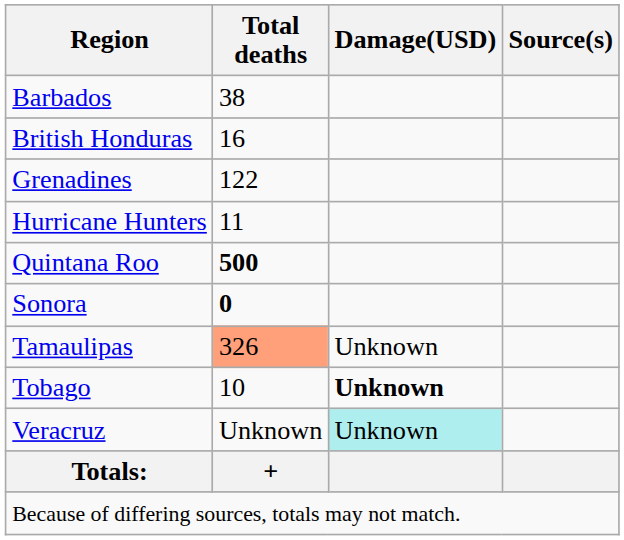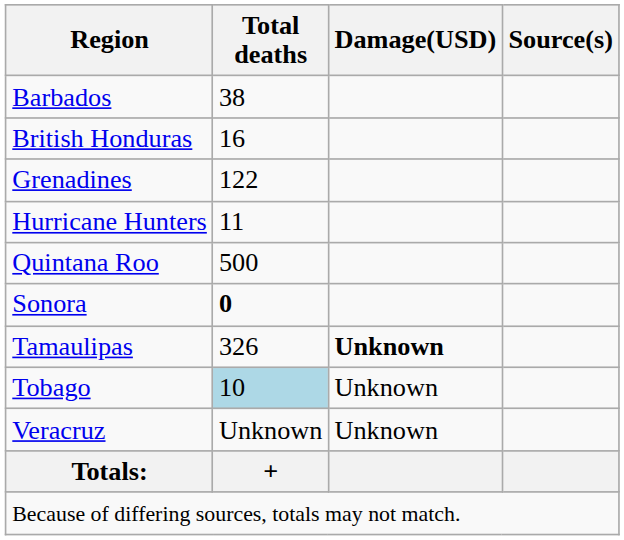(239, 262) bold -> (239, 262) normal
(239, 346) lightsalmon background -> (239, 346) no background
(386, 346) normal -> (389, 346) bold
(232, 387) no background -> (232, 387) lightblue background
(389, 387) bold -> (386, 387) normal
(386, 429) paleturquoise background -> (386, 429) no background
